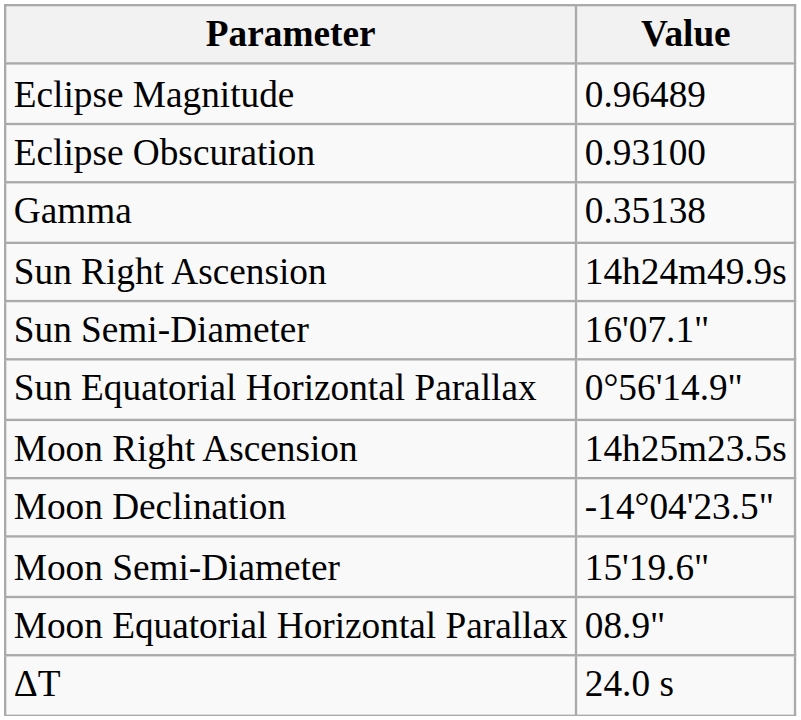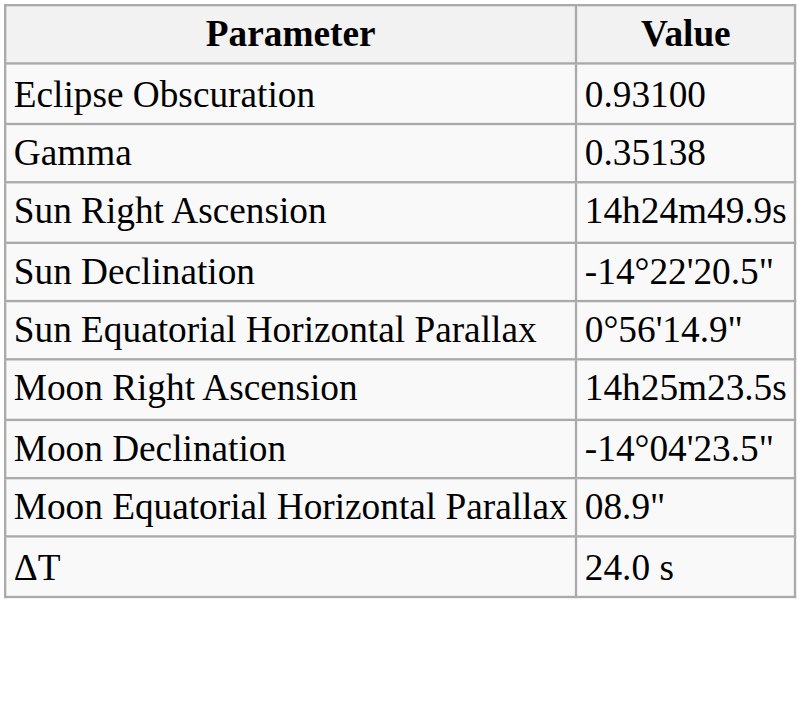- row: (154, 93)
+ row: (134, 270)
- row: (161, 329)
- row: (177, 566)
